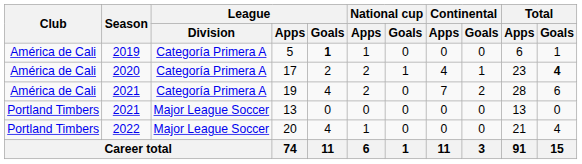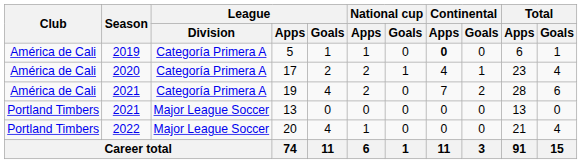(328, 52) bold -> (328, 52) normal
(444, 52) normal -> (444, 52) bold
(557, 71) bold -> (557, 71) normal
